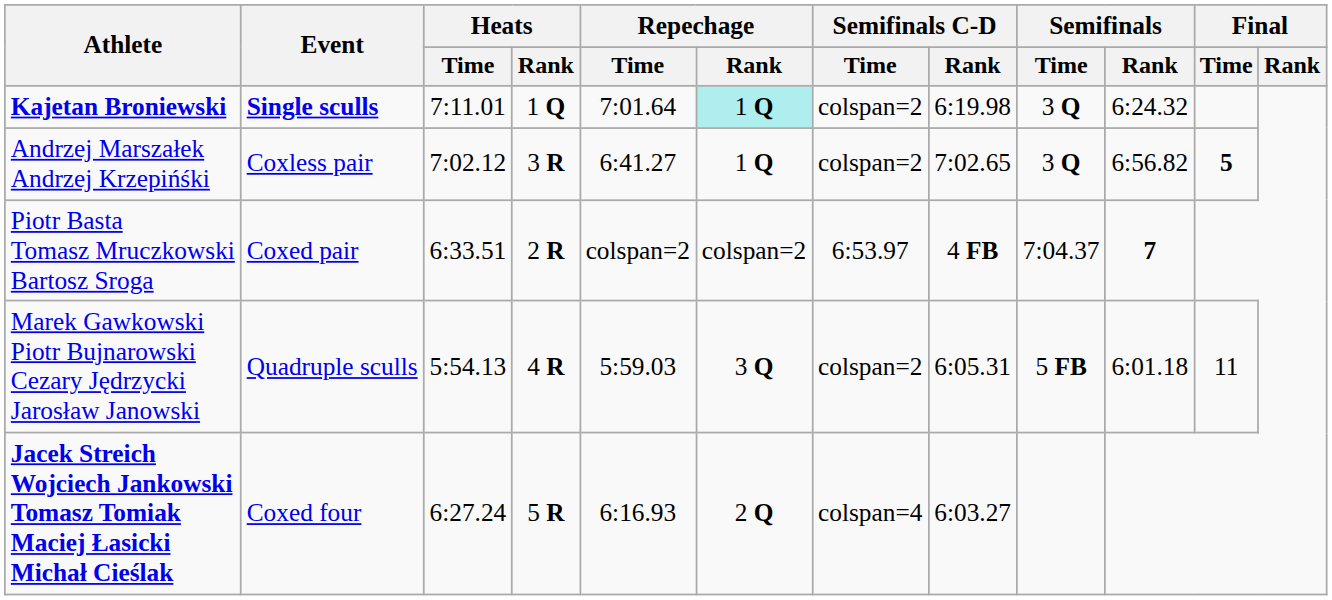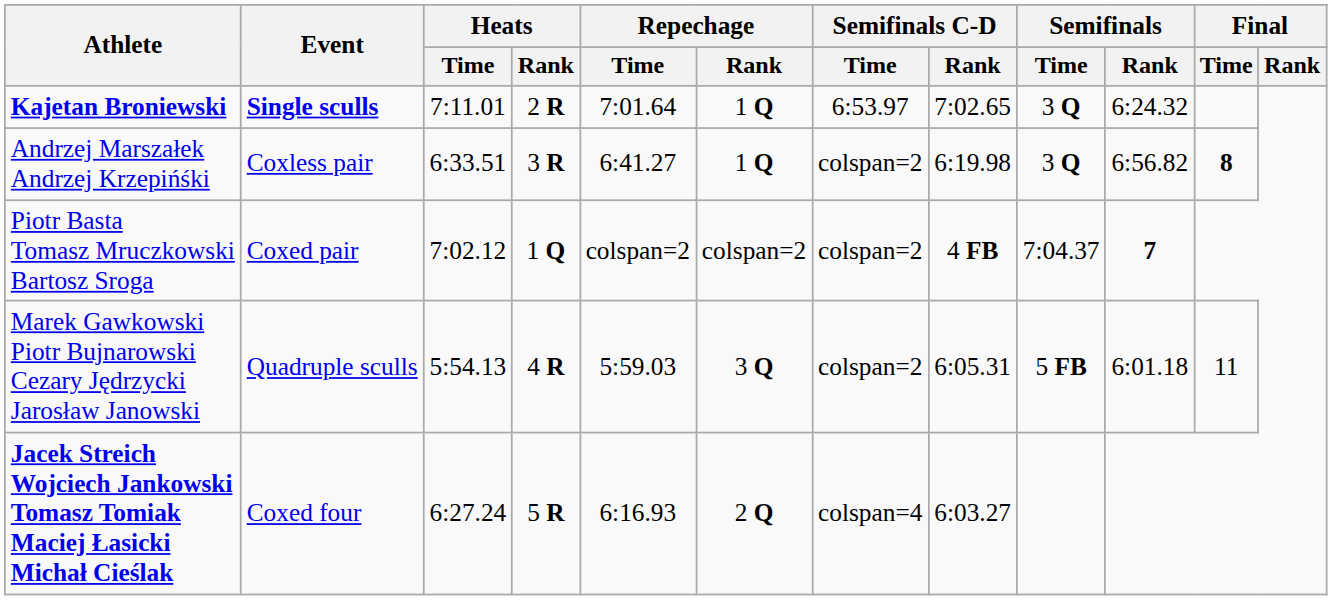(546, 107) 1 Q -> (546, 107) 2 R
(754, 107) paleturquoise background -> (754, 107) no background
(870, 107) colspan=2 -> (870, 107) 6:53.97
(973, 107) 6:19.98 -> (973, 107) 7:02.65
(468, 163) 7:02.12 -> (468, 163) 6:33.51
(973, 163) 7:02.65 -> (973, 163) 6:19.98
(1226, 163) 5 -> (1226, 163) 8
(468, 250) 6:33.51 -> (468, 250) 7:02.12
(546, 250) 2 R -> (546, 250) 1 Q
(870, 250) 6:53.97 -> (870, 250) colspan=2
